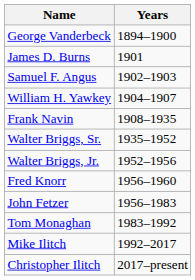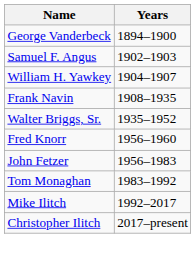- row: (49, 56)
- row: (53, 160)
